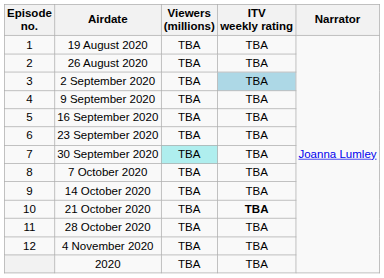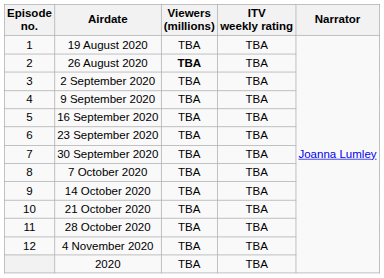(189, 63) normal -> (189, 63) bold
(257, 81) lightblue background -> (257, 81) no background
(189, 154) paleturquoise background -> (189, 154) no background
(257, 209) bold -> (257, 209) normal
